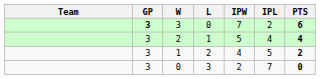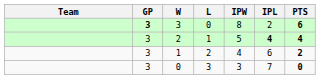(239, 25) 7 -> (239, 25) 8
(270, 39) normal -> (270, 39) bold
(270, 53) 5 -> (270, 53) 6
(239, 67) 2 -> (239, 67) 3
